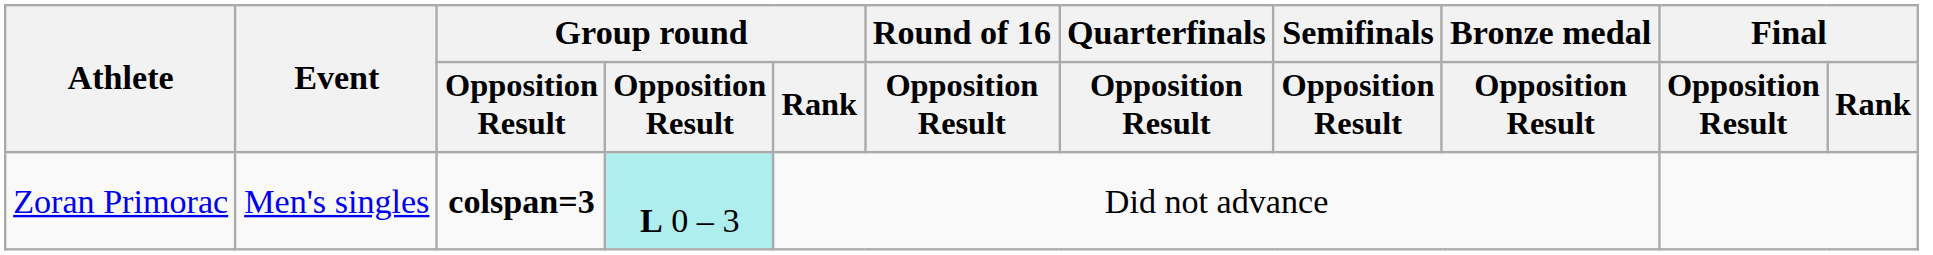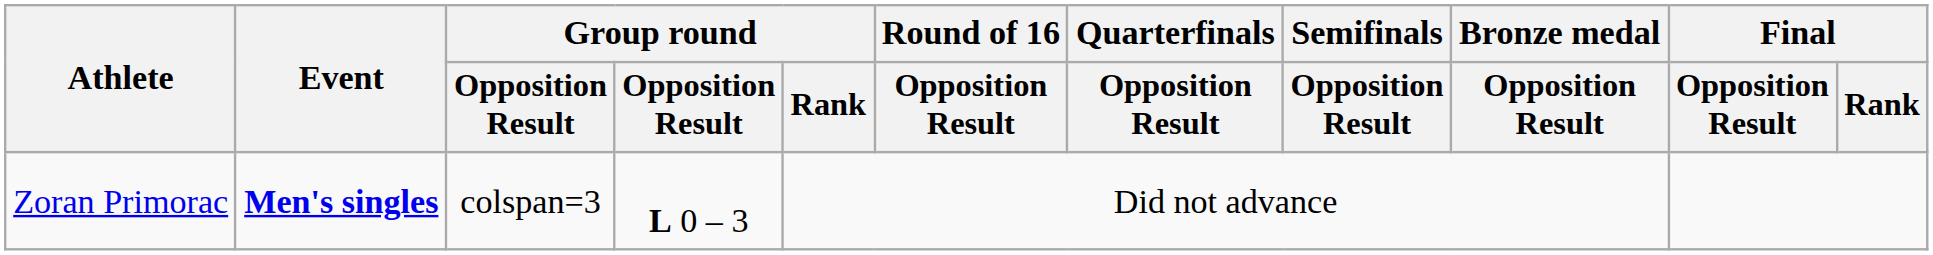(337, 200) normal -> (341, 200) bold
(522, 200) bold -> (531, 200) normal
(690, 220) paleturquoise background -> (699, 220) no background
